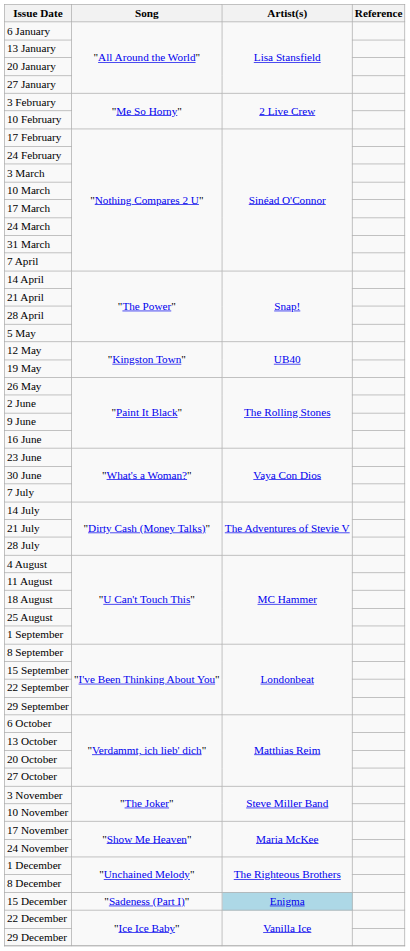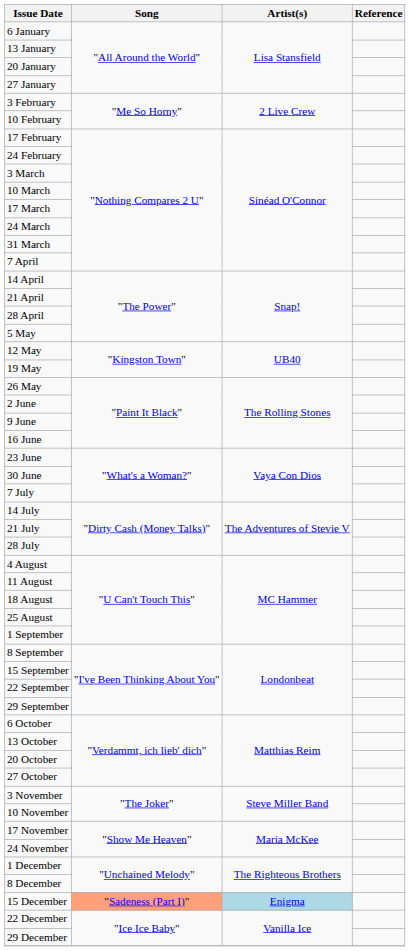(147, 901) no background -> (147, 901) lightsalmon background
